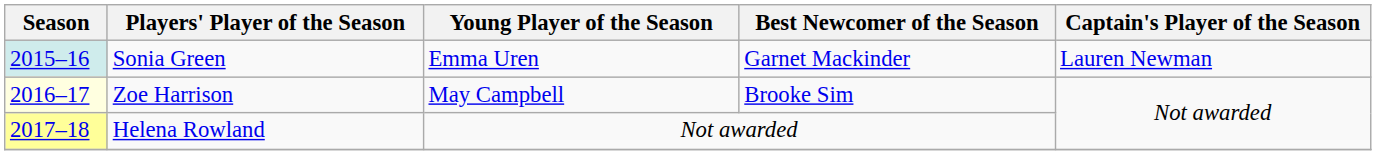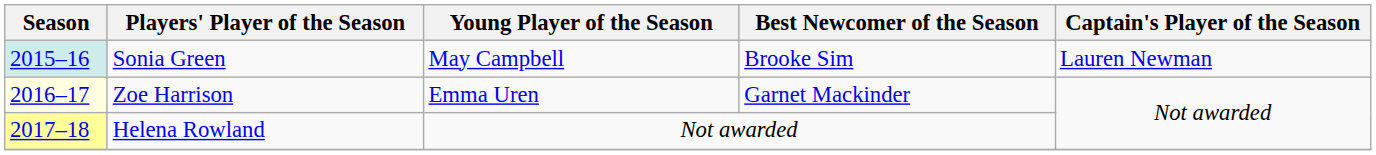(484, 58) Emma Uren -> (496, 58) May Campbell
(827, 58) Garnet Mackinder -> (799, 58) Brooke Sim
(496, 94) May Campbell -> (484, 94) Emma Uren
(799, 94) Brooke Sim -> (827, 94) Garnet Mackinder
